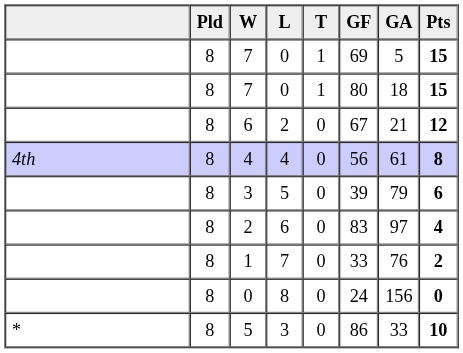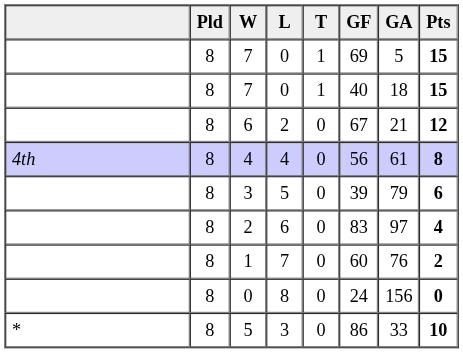(359, 90) 80 -> (359, 90) 40
(359, 261) 33 -> (359, 261) 60
